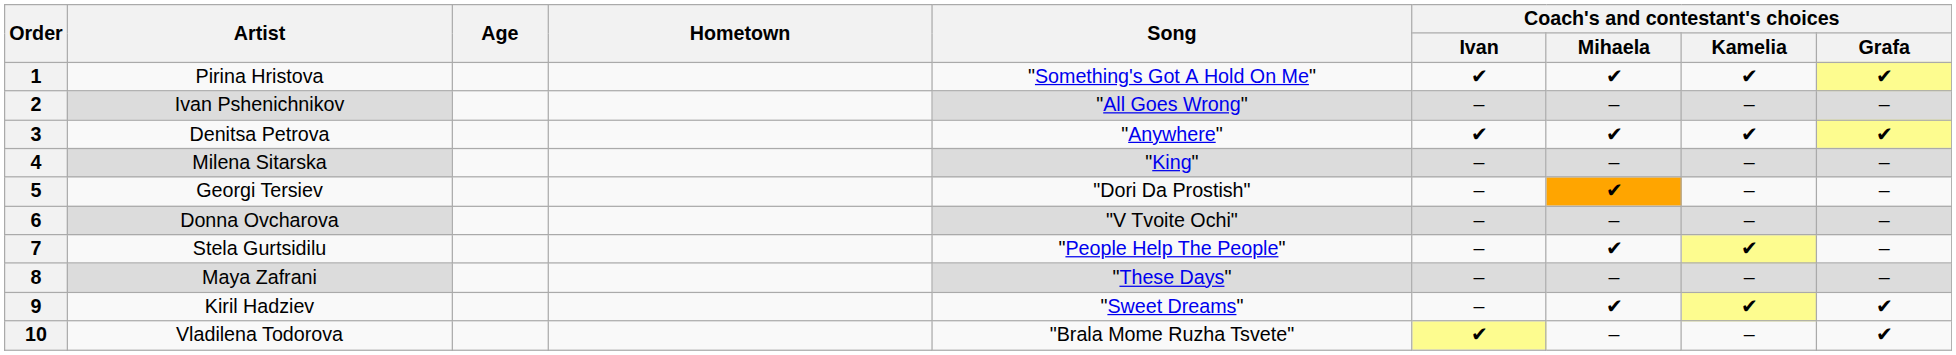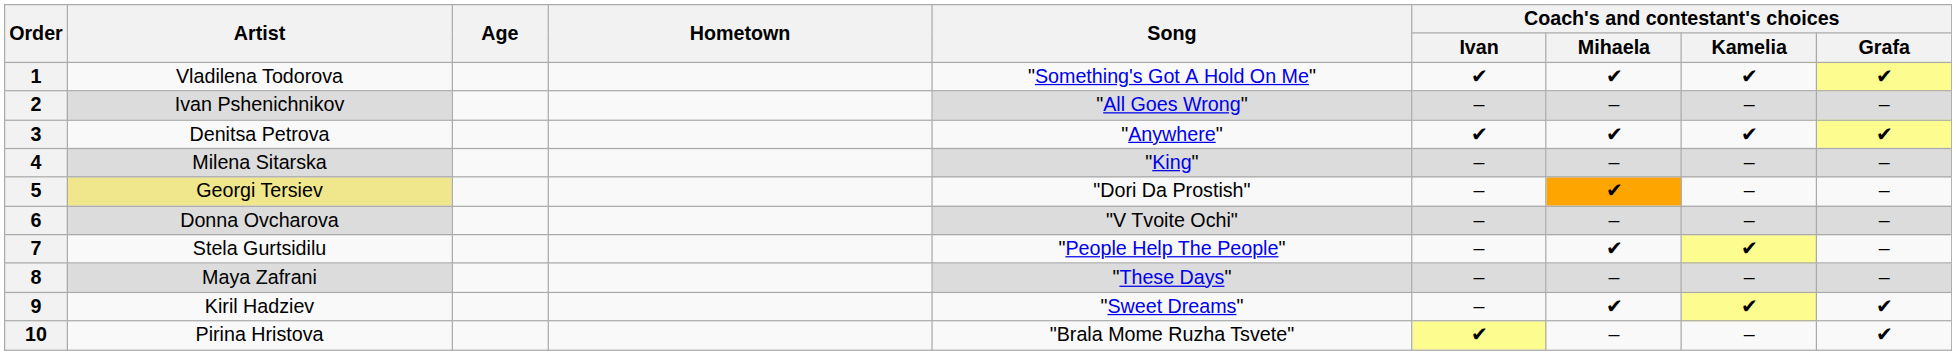(260, 76) Pirina Hristova -> (260, 76) Vladilena Todorova
(260, 191) no background -> (260, 191) khaki background
(260, 335) Vladilena Todorova -> (260, 335) Pirina Hristova
